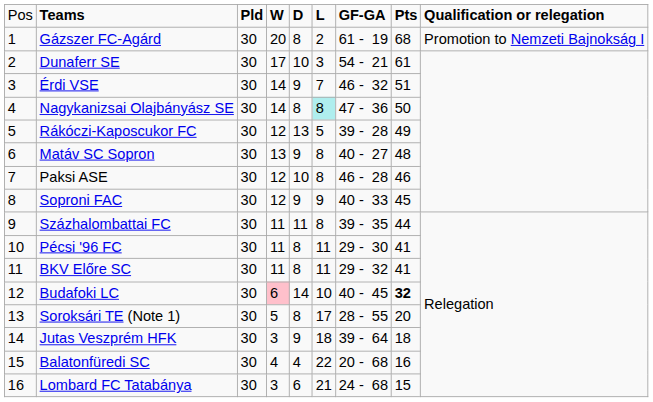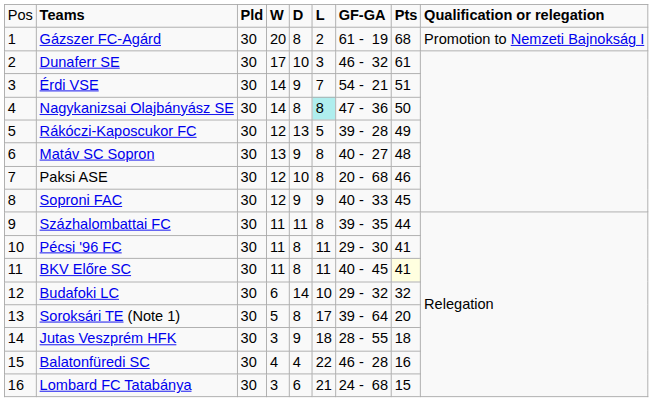(363, 62) 54 - 21 -> (363, 62) 46 - 32
(363, 85) 46 - 32 -> (363, 85) 54 - 21
(363, 177) 46 - 28 -> (363, 177) 20 - 68
(363, 270) 29 - 32 -> (363, 270) 40 - 45
(403, 270) no background -> (403, 270) lightyellow background
(274, 293) pink background -> (274, 293) no background
(363, 293) 40 - 45 -> (363, 293) 29 - 32
(403, 293) bold -> (403, 293) normal
(363, 316) 28 - 55 -> (363, 316) 39 - 64
(363, 339) 39 - 64 -> (363, 339) 28 - 55
(363, 362) 20 - 68 -> (363, 362) 46 - 28
